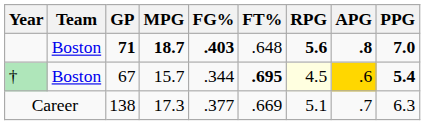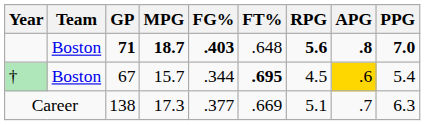(316, 76) lightyellow background -> (316, 76) no background
(404, 76) bold -> (404, 76) normal
